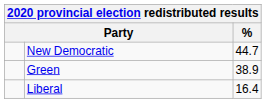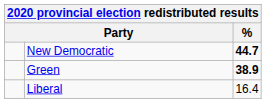(247, 51) normal -> (247, 51) bold
(247, 70) normal -> (247, 70) bold
